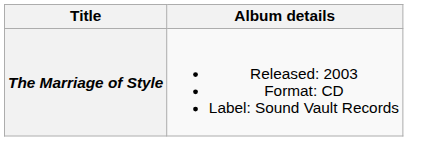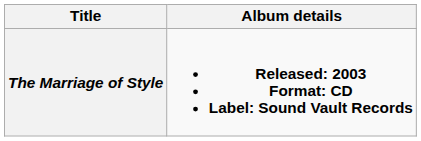(285, 91) normal -> (292, 91) bold
